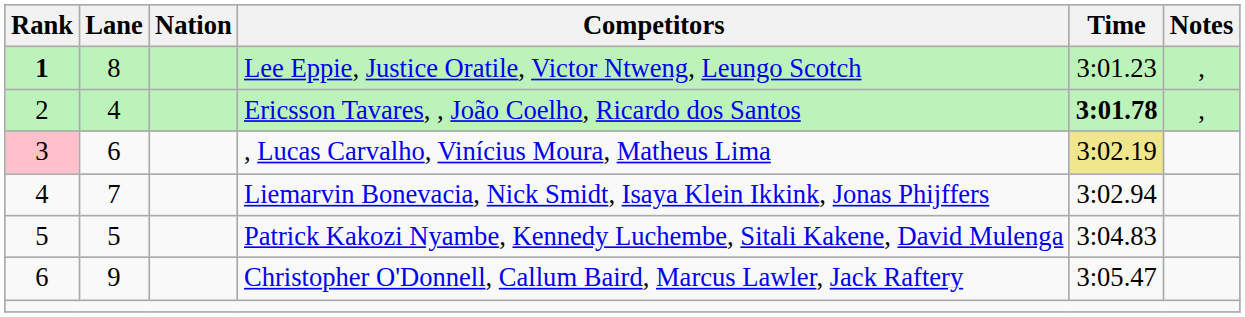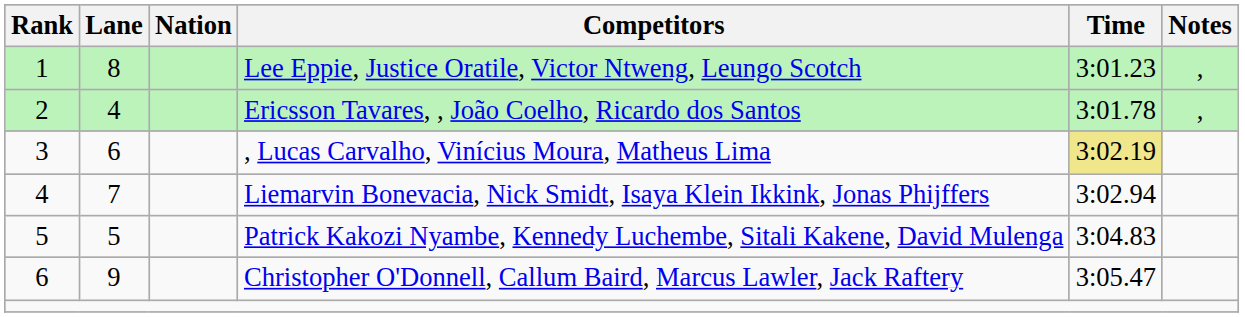(42, 67) bold -> (42, 67) normal
(1117, 109) bold -> (1116, 109) normal
(42, 151) pink background -> (42, 151) no background
